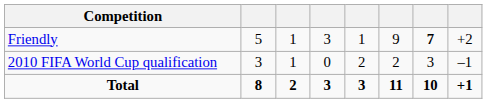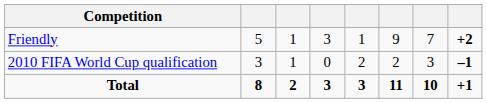(430, 39) bold -> (430, 39) normal
(465, 39) normal -> (465, 39) bold
(465, 62) normal -> (465, 62) bold
